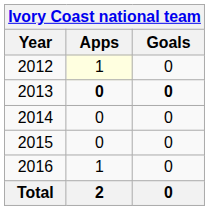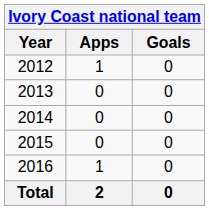(99, 67) lightyellow background -> (99, 67) no background
(99, 92) bold -> (99, 92) normal
(168, 92) bold -> (168, 92) normal
